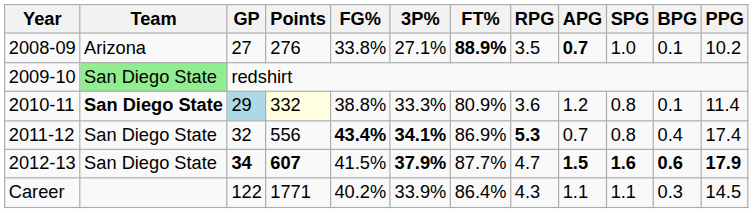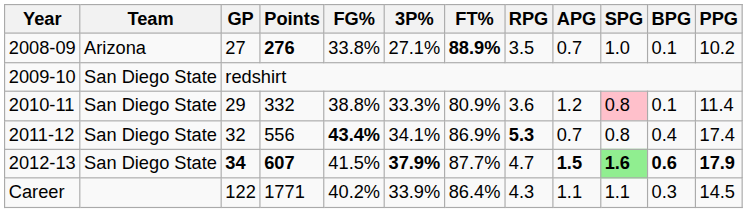(285, 47) normal -> (279, 47) bold
(575, 47) bold -> (569, 47) normal
(151, 76) lightgreen background -> (151, 76) no background
(154, 105) bold -> (151, 105) normal
(242, 105) lightblue background -> (236, 105) no background
(285, 105) lightyellow background -> (279, 105) no background
(623, 105) no background -> (617, 105) pink background
(420, 134) bold -> (414, 134) normal
(623, 163) no background -> (617, 163) lightgreen background
